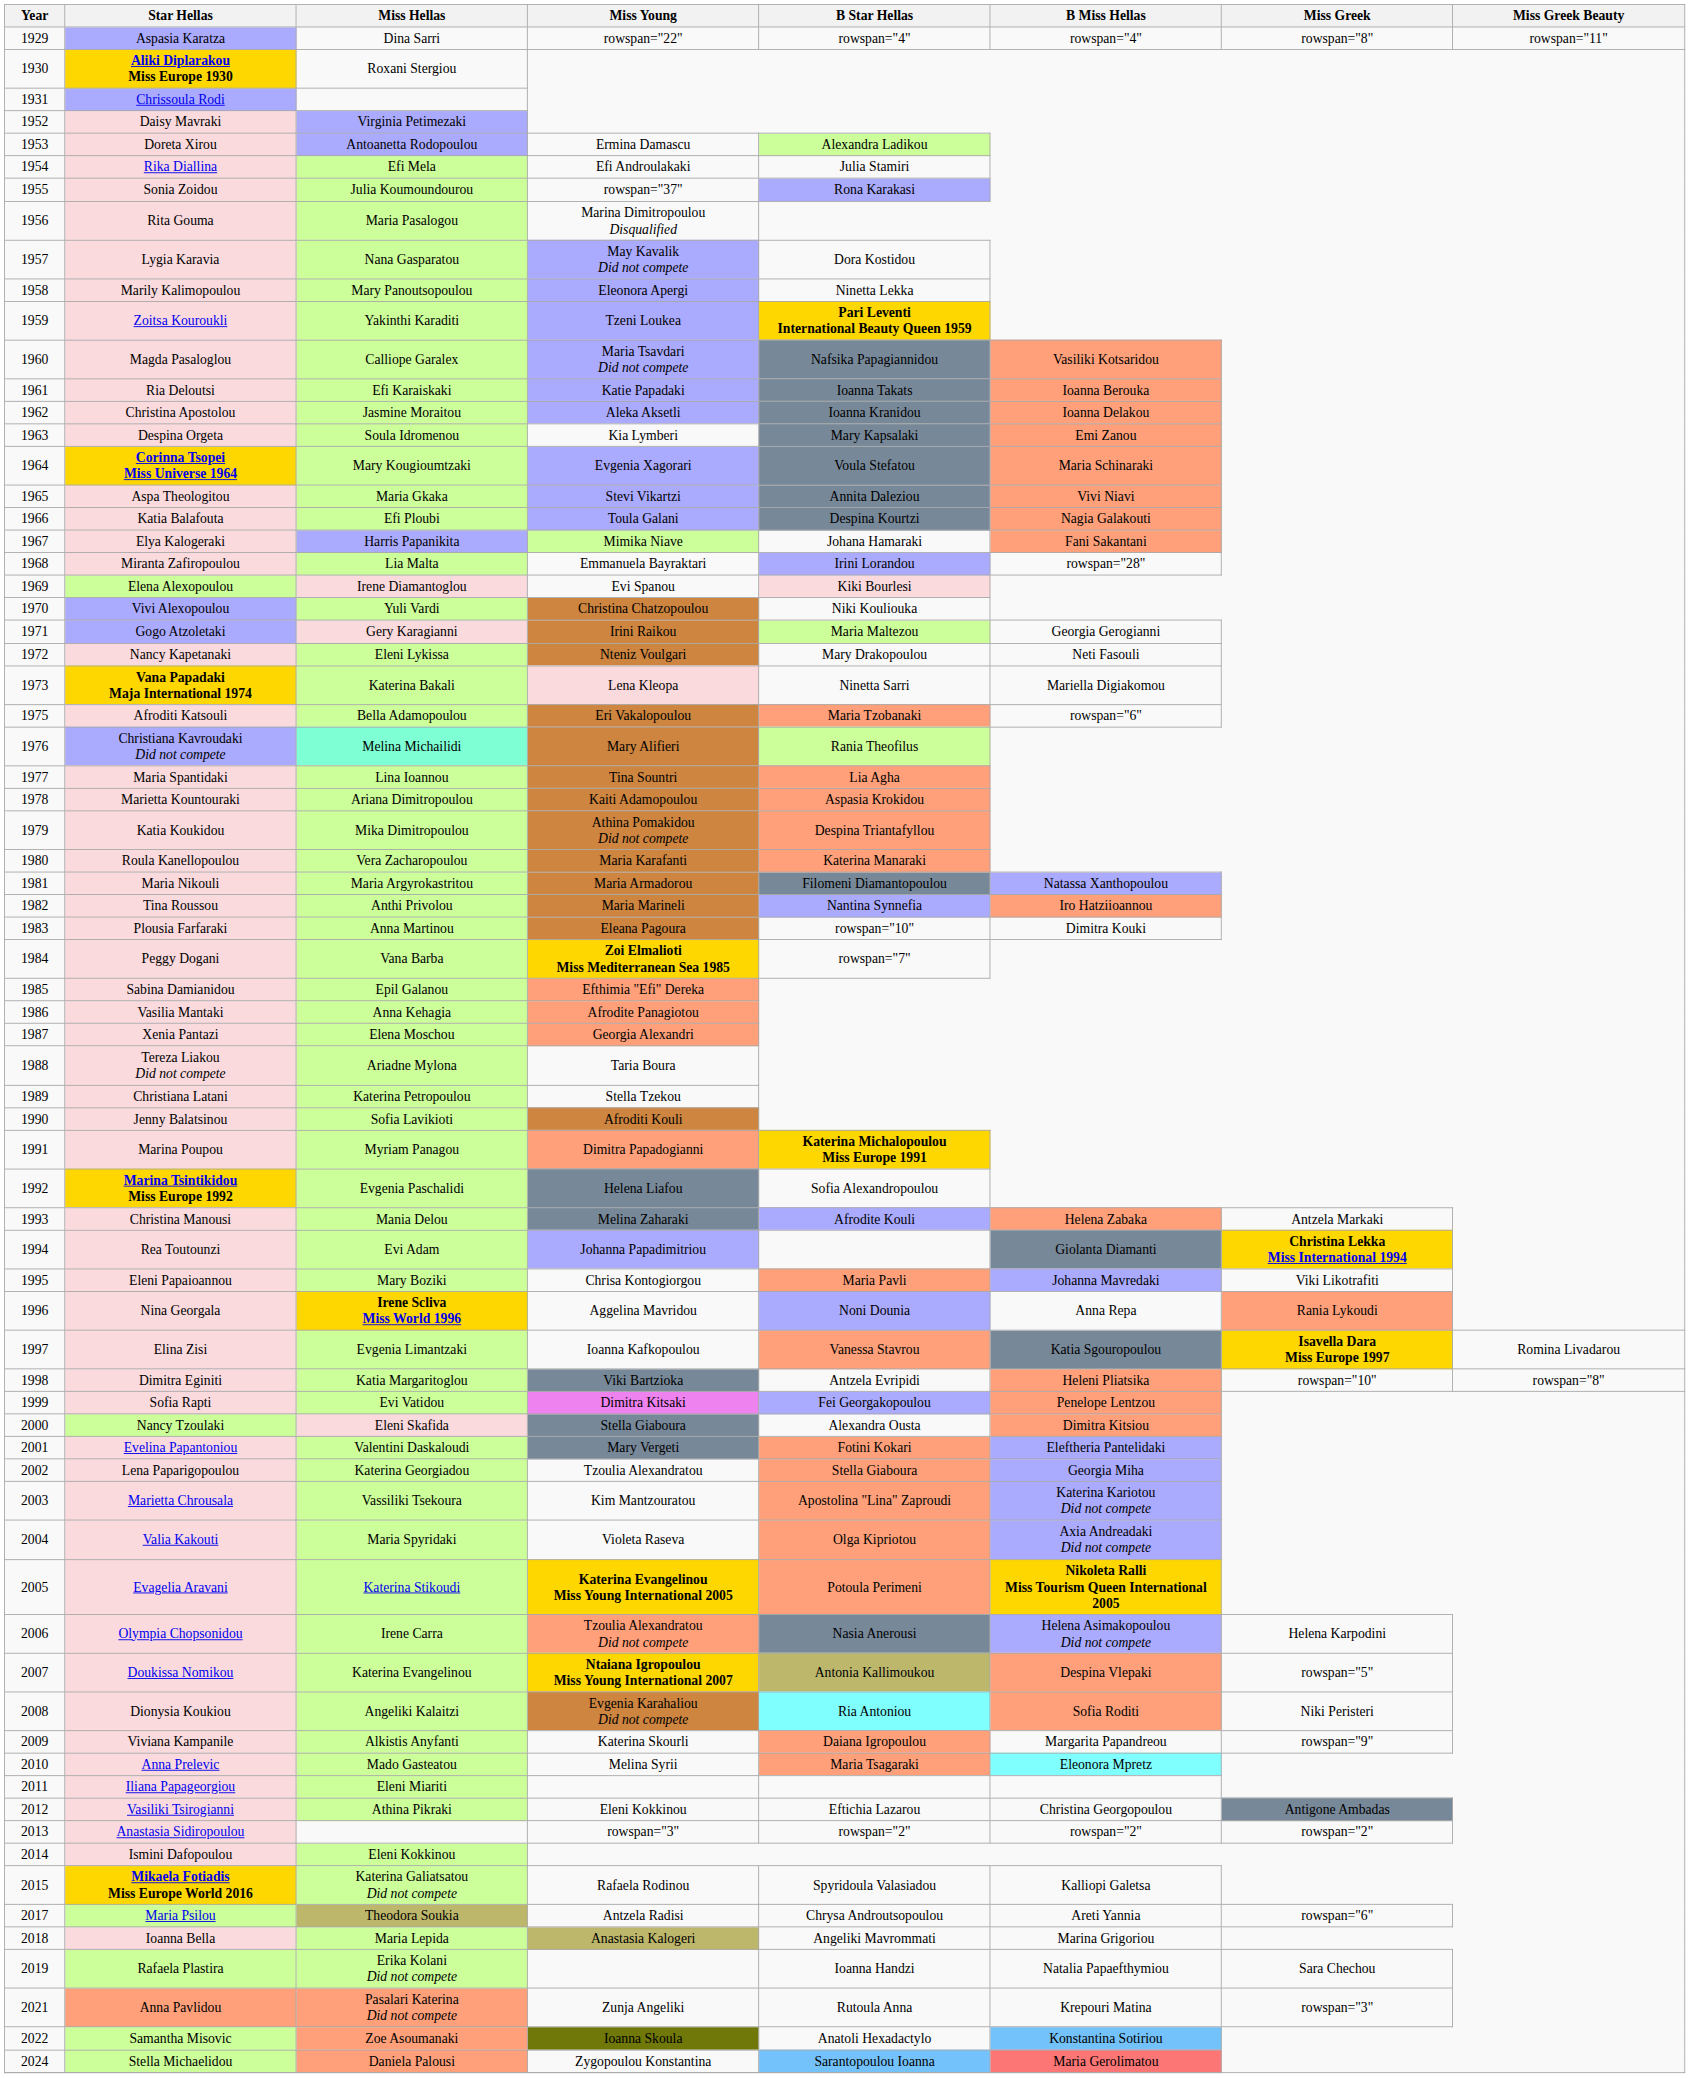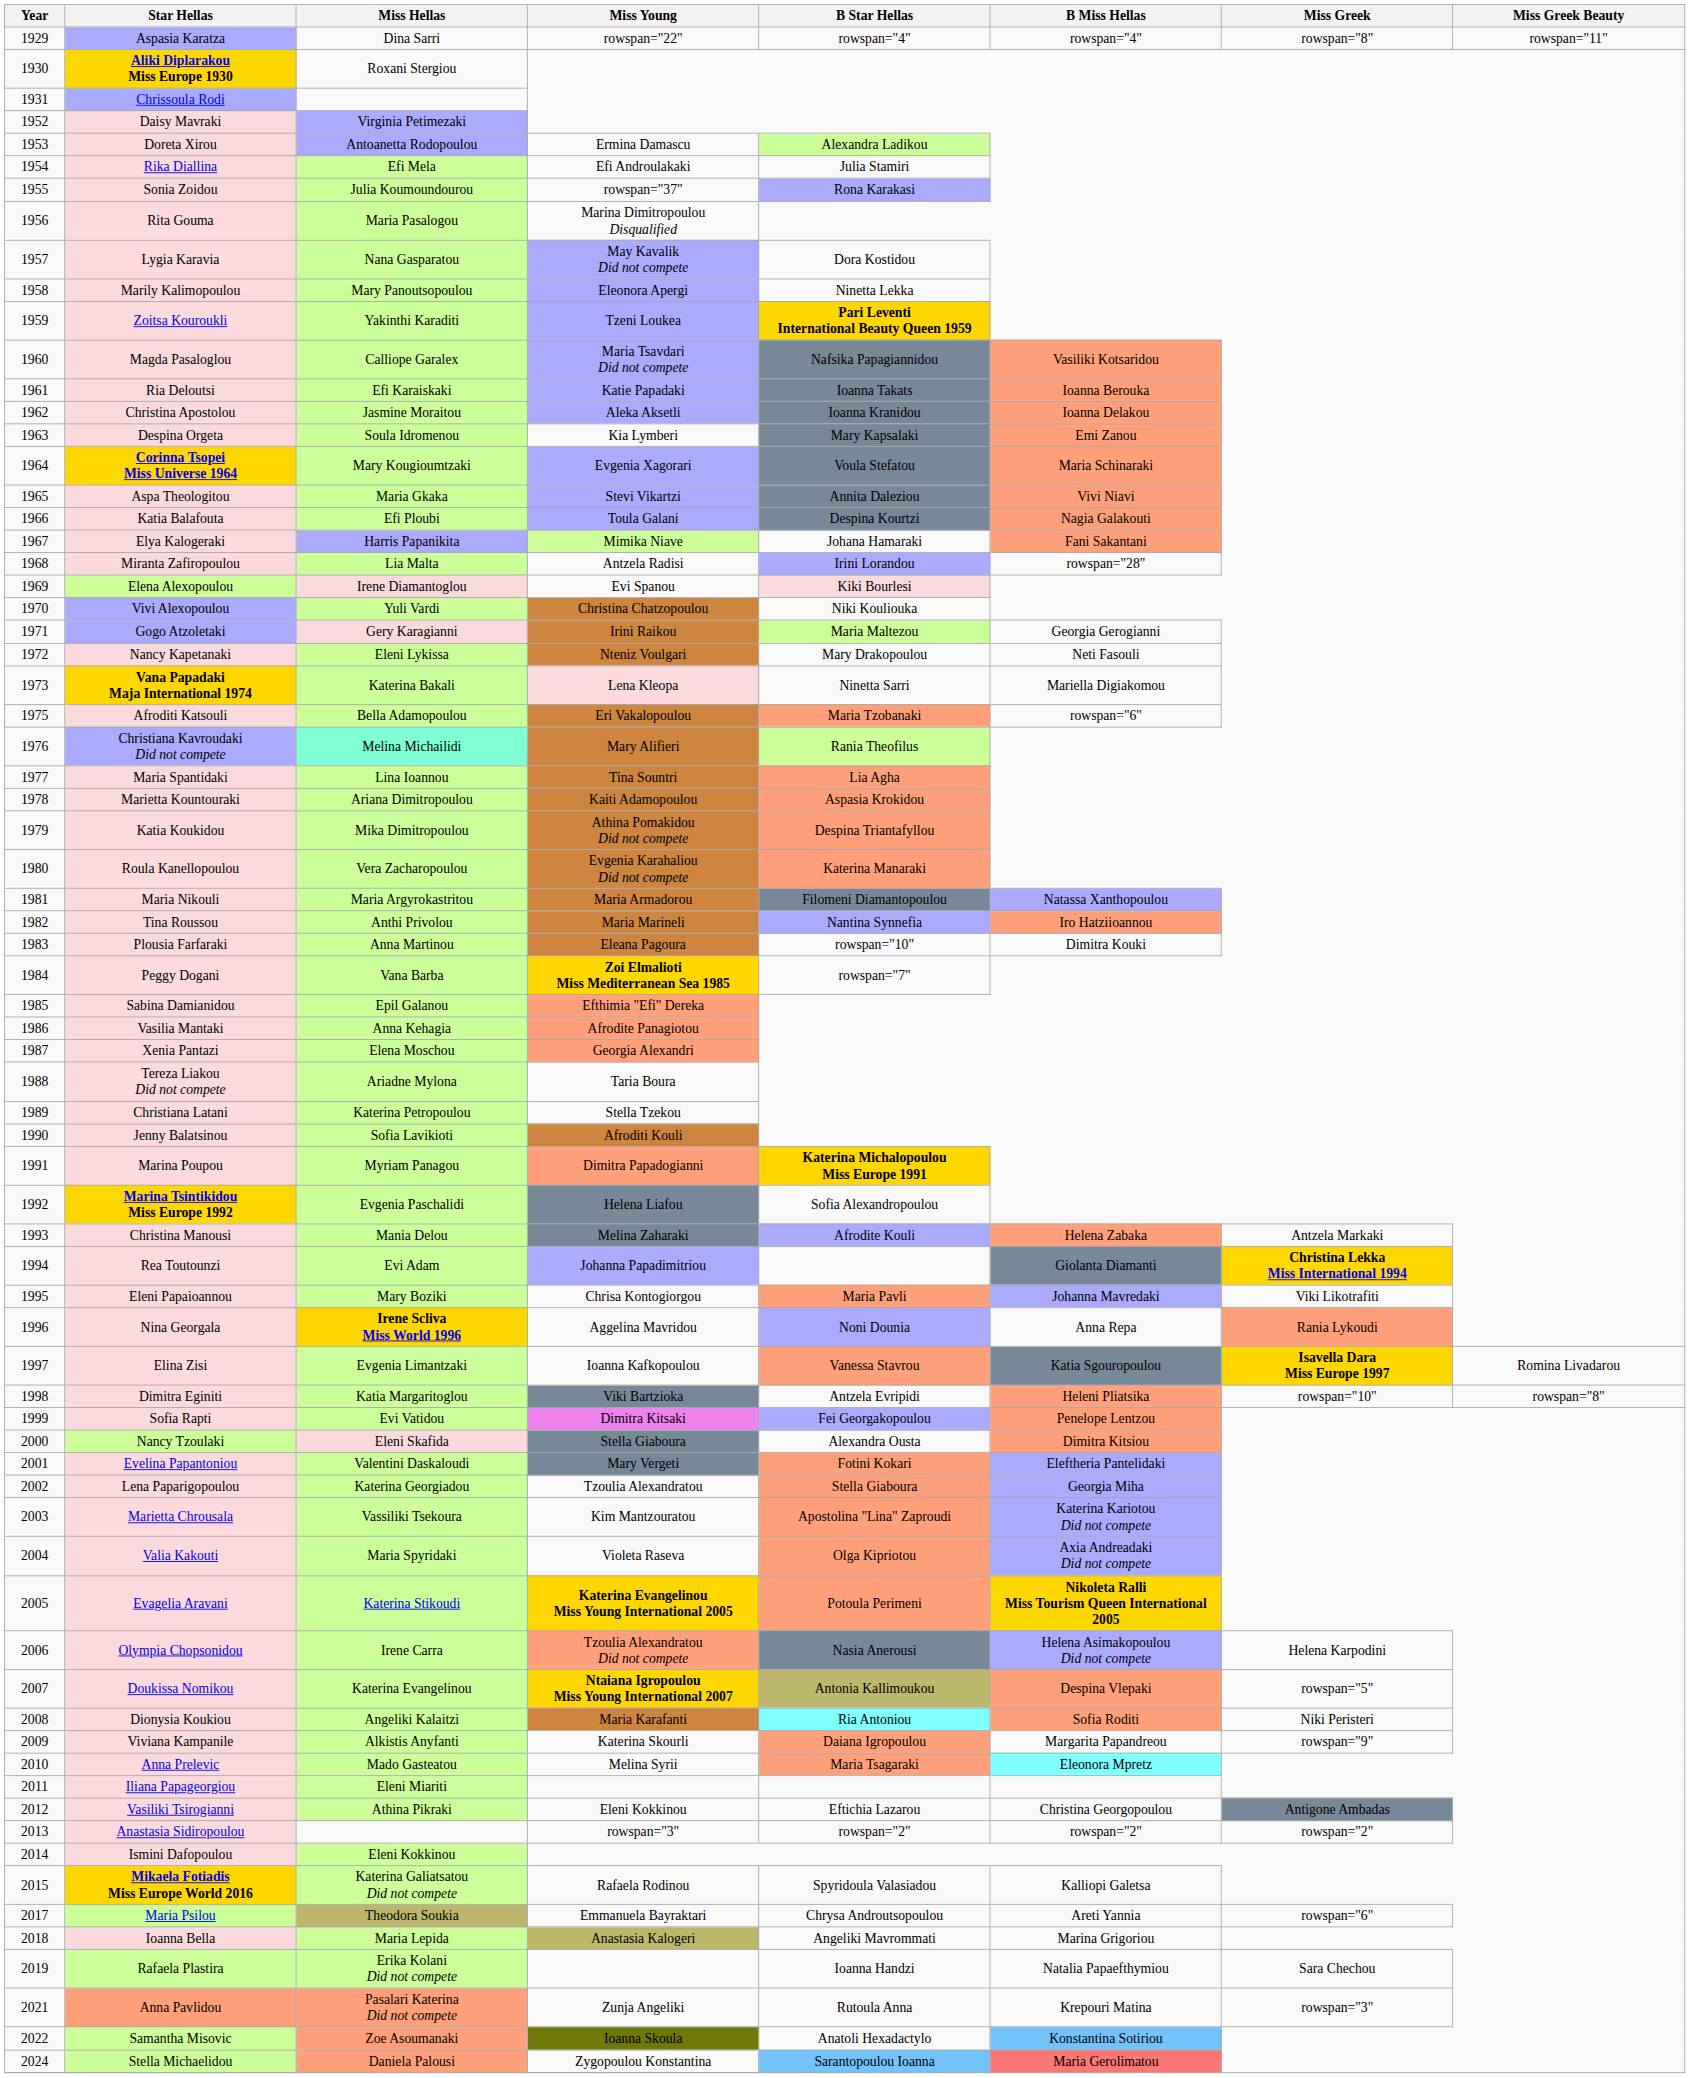(643, 564) Emmanuela Bayraktari -> (643, 564) Antzela Radisi
(643, 861) Maria Karafanti -> (643, 869) Evgenia Karahaliou Did not compete
(643, 1711) Evgenia Karahaliou Did not compete -> (643, 1719) Maria Karafanti
(643, 1916) Antzela Radisi -> (643, 1916) Emmanuela Bayraktari
